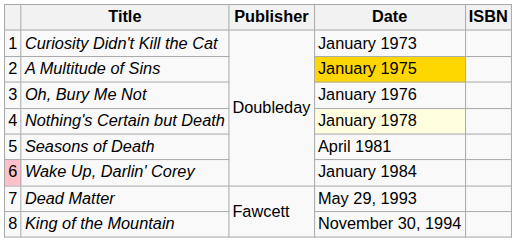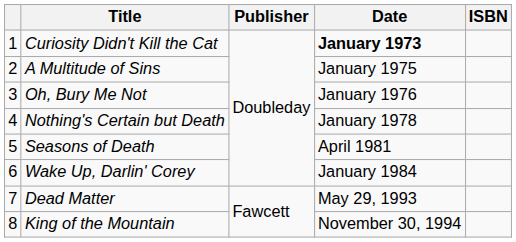(367, 43) normal -> (370, 43) bold
(367, 69) gold background -> (367, 69) no background
(367, 120) lightyellow background -> (367, 120) no background
(13, 172) pink background -> (13, 172) no background
